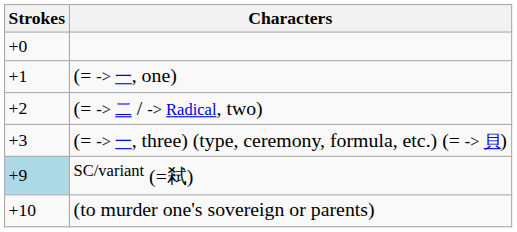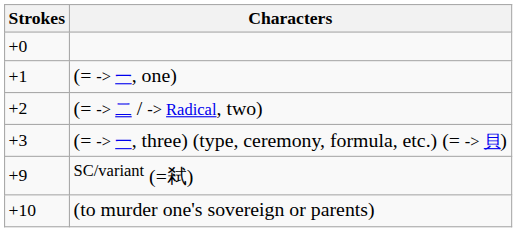(18, 175) lightblue background -> (18, 175) no background
